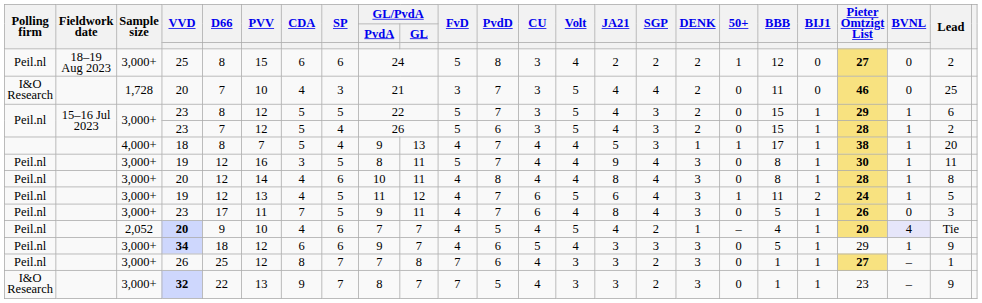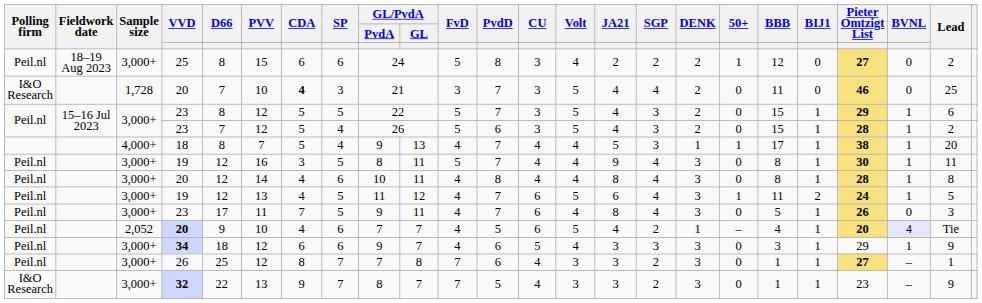(302, 90) normal -> (302, 90) bold
(537, 228) 4 -> (537, 228) 6
(778, 245) 5 -> (778, 245) 3
